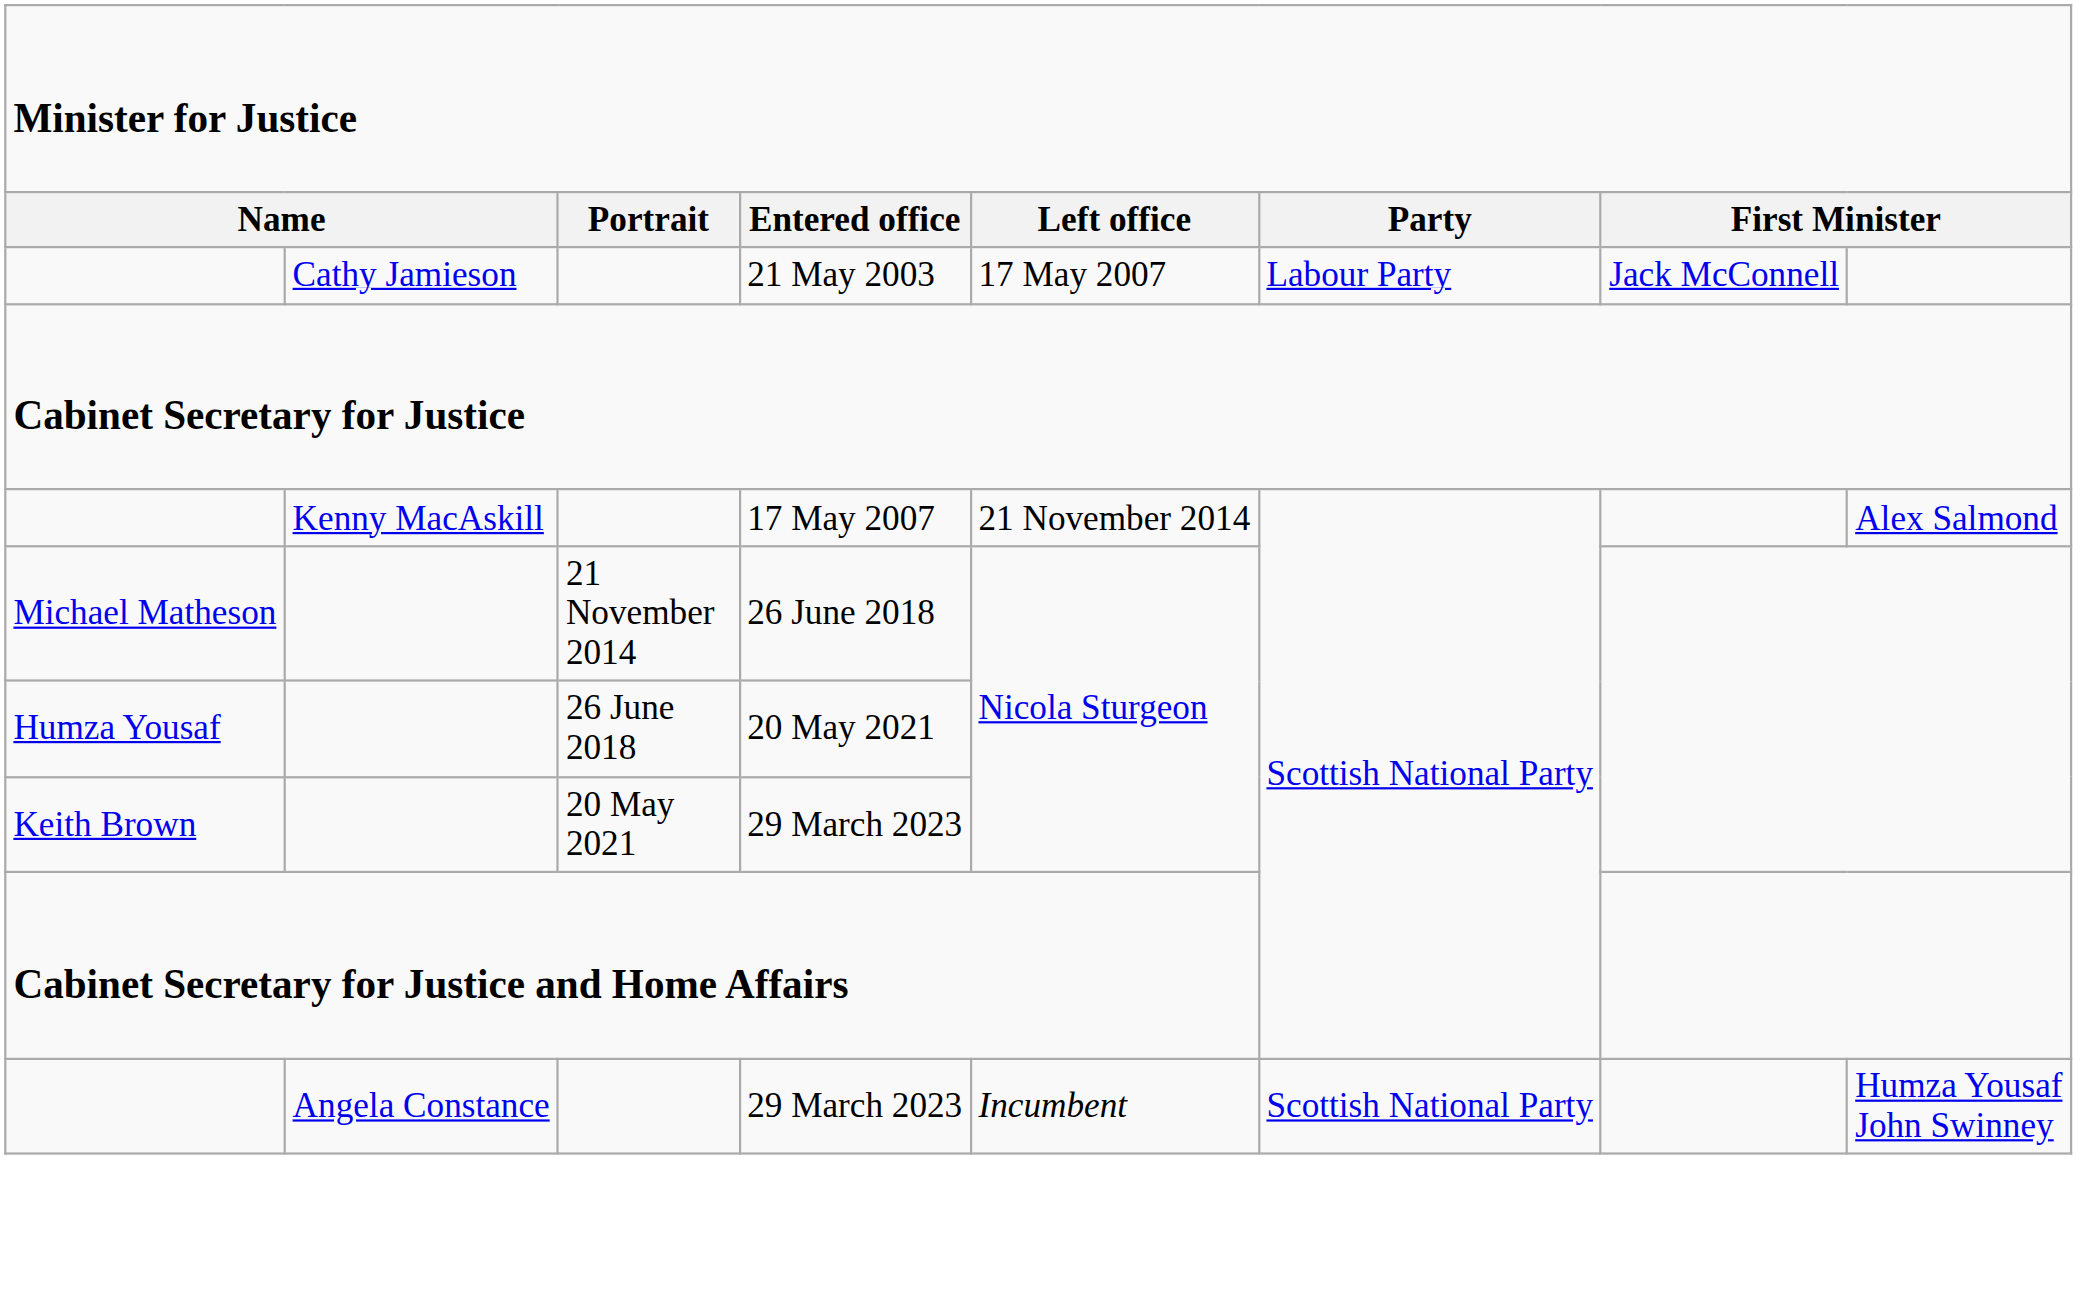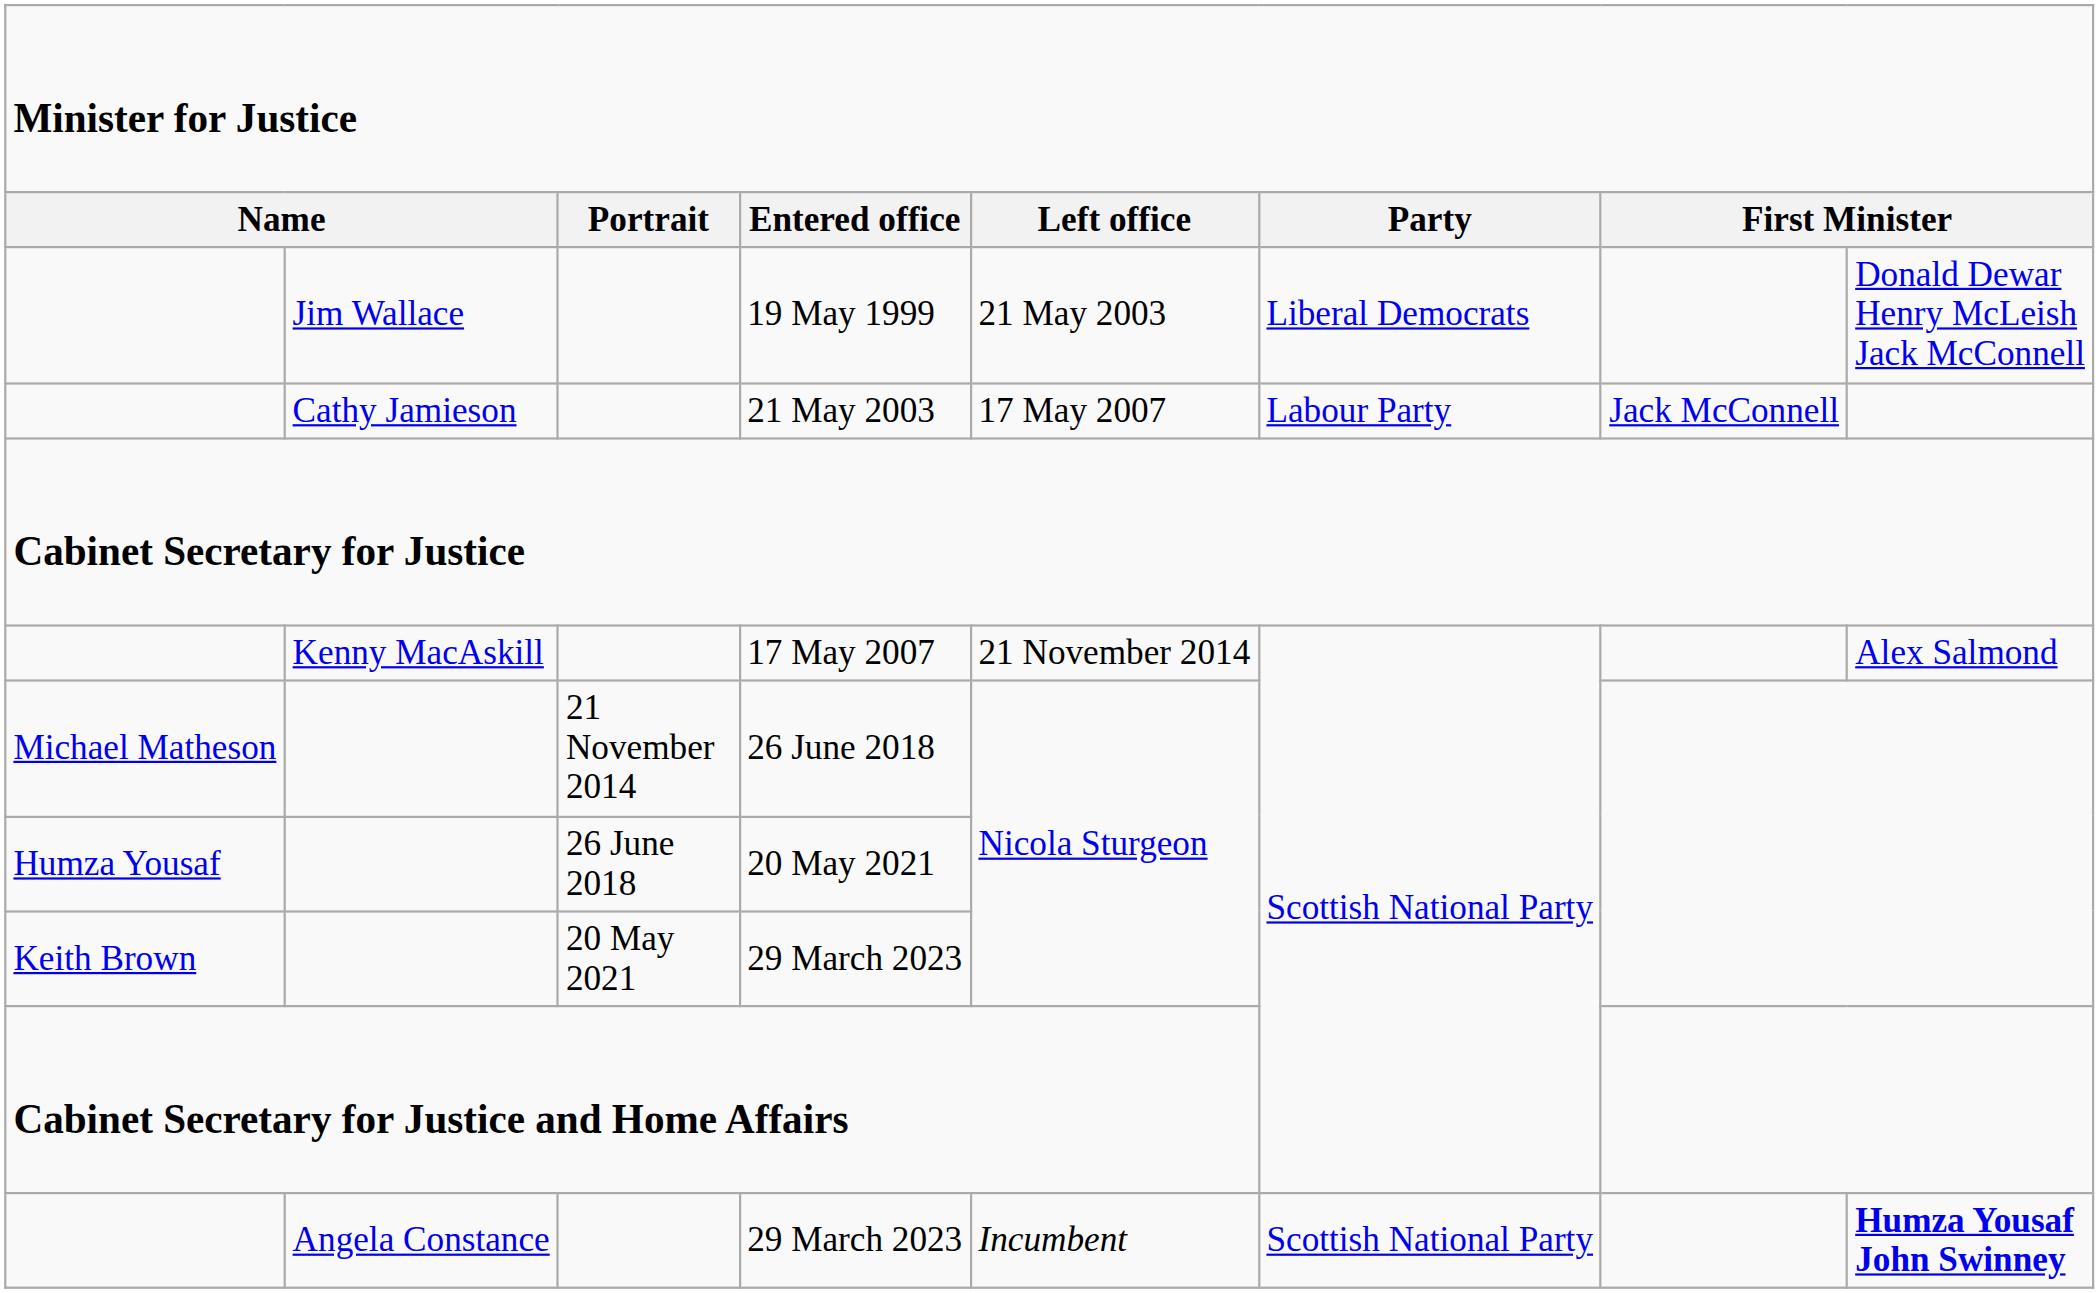+ row: (378, 314)
(1959, 1105) normal -> (1965, 1240) bold
